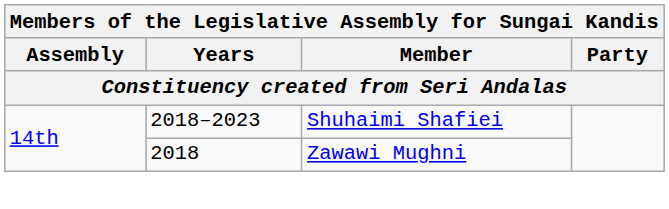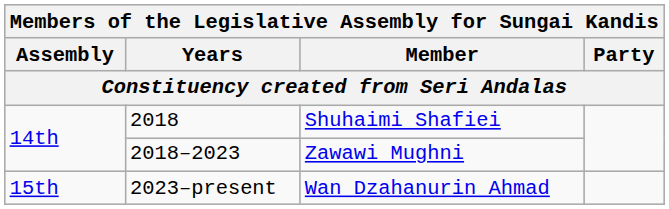(205, 121) 2018–2023 -> (154, 121) 2018
(175, 154) 2018 -> (185, 154) 2018–2023
+ row: (427, 188)
